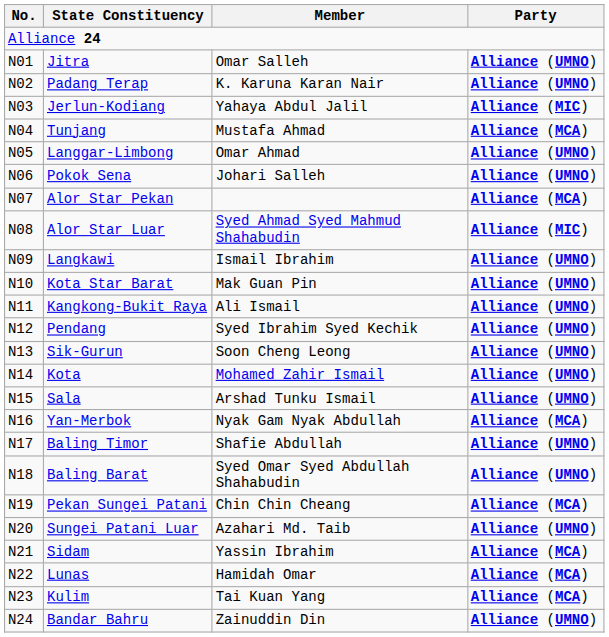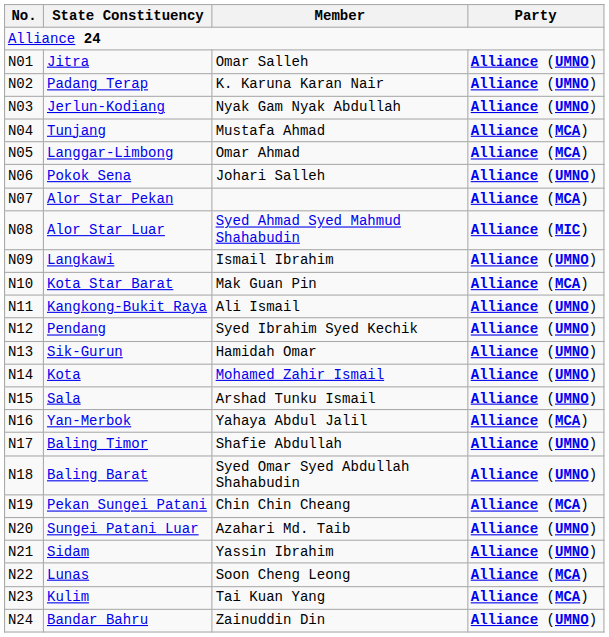(291, 108) Yahaya Abdul Jalil -> (308, 108) Nyak Gam Nyak Abdullah
(530, 108) Alliance (MIC) -> (534, 108) Alliance (UMNO)
(534, 153) Alliance (UMNO) -> (530, 153) Alliance (MCA)
(534, 284) Alliance (UMNO) -> (530, 284) Alliance (MCA)
(283, 353) Soon Cheng Leong -> (266, 353) Hamidah Omar
(308, 421) Nyak Gam Nyak Abdullah -> (291, 421) Yahaya Abdul Jalil
(530, 552) Alliance (MCA) -> (534, 552) Alliance (UMNO)
(266, 575) Hamidah Omar -> (283, 575) Soon Cheng Leong
